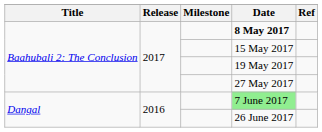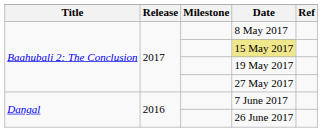(262, 30) bold -> (261, 30) normal
(264, 48) no background -> (264, 48) khaki background
(261, 100) lightgreen background -> (261, 100) no background
